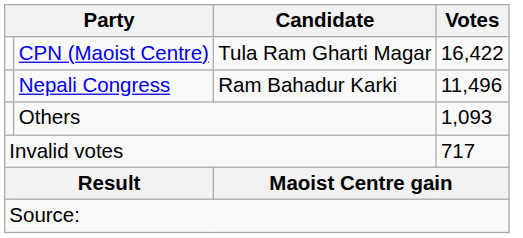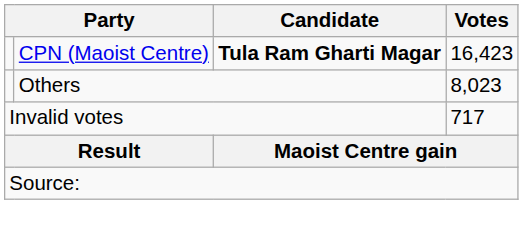(325, 53) normal -> (330, 53) bold
(472, 53) 16,422 -> (482, 53) 16,423
- row: (94, 85)
(467, 118) 1,093 -> (476, 85) 8,023
